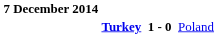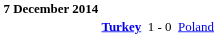(160, 26) bold -> (160, 26) normal
